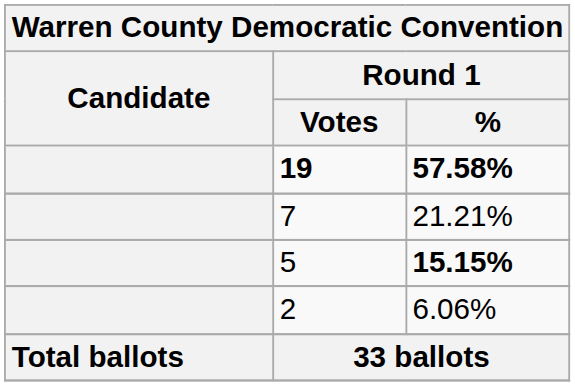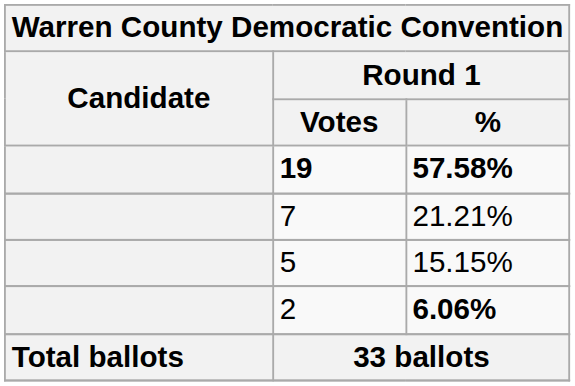(463, 262) bold -> (463, 262) normal
(454, 309) normal -> (454, 309) bold
